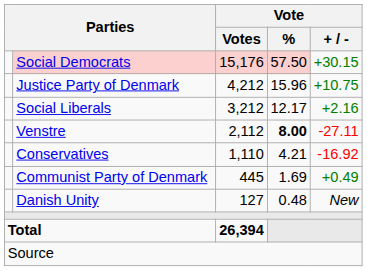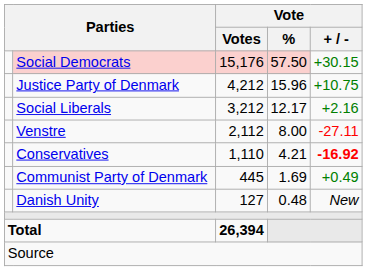(293, 131) bold -> (293, 131) normal
(338, 154) normal -> (338, 154) bold
